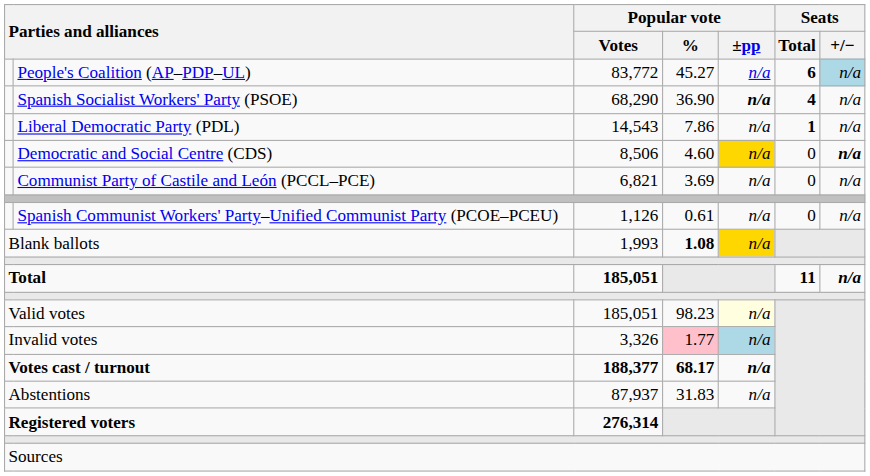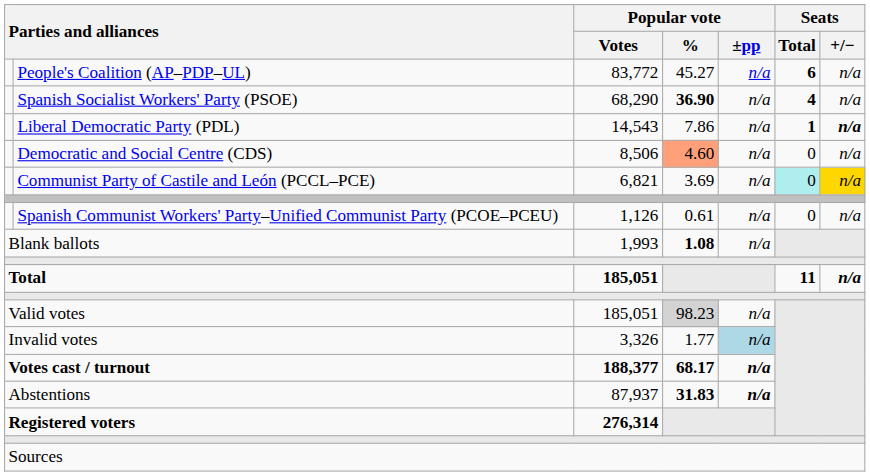(850, 72) lightblue background -> (850, 72) no background
(695, 99) normal -> (695, 99) bold
(759, 99) bold -> (760, 99) normal
(850, 126) normal -> (850, 126) bold
(699, 153) no background -> (699, 153) lightsalmon background
(760, 153) gold background -> (760, 153) no background
(850, 153) bold -> (850, 153) normal
(812, 180) no background -> (812, 180) paleturquoise background
(850, 180) no background -> (850, 180) gold background
(760, 243) gold background -> (760, 243) no background
(695, 313) no background -> (695, 313) lightgrey background
(760, 313) lightyellow background -> (760, 313) no background
(699, 340) pink background -> (699, 340) no background
(695, 394) normal -> (695, 394) bold
(760, 394) normal -> (759, 394) bold
